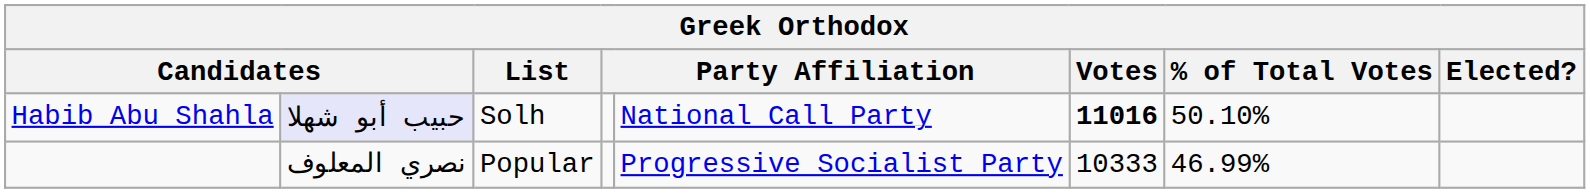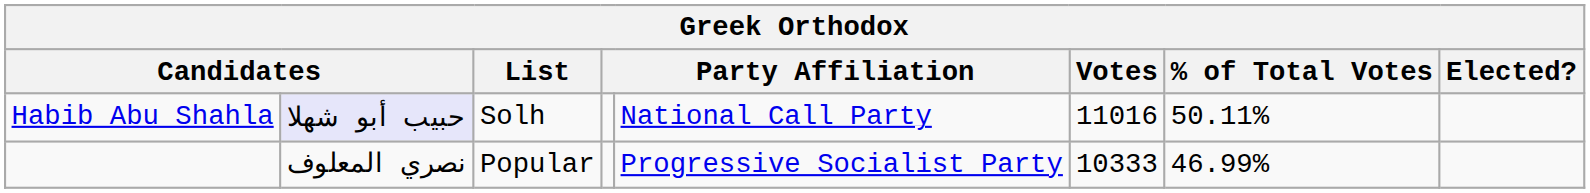(1117, 117) bold -> (1117, 117) normal
(1220, 117) 50.10% -> (1220, 117) 50.11%
